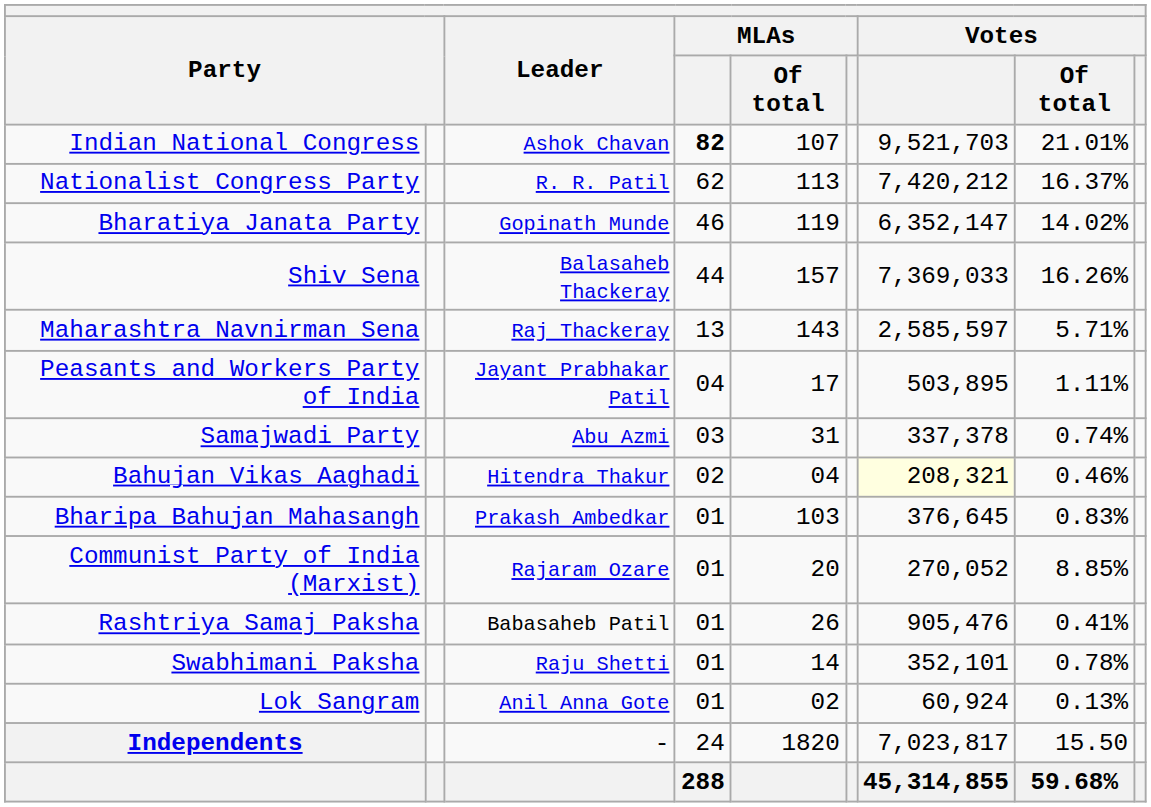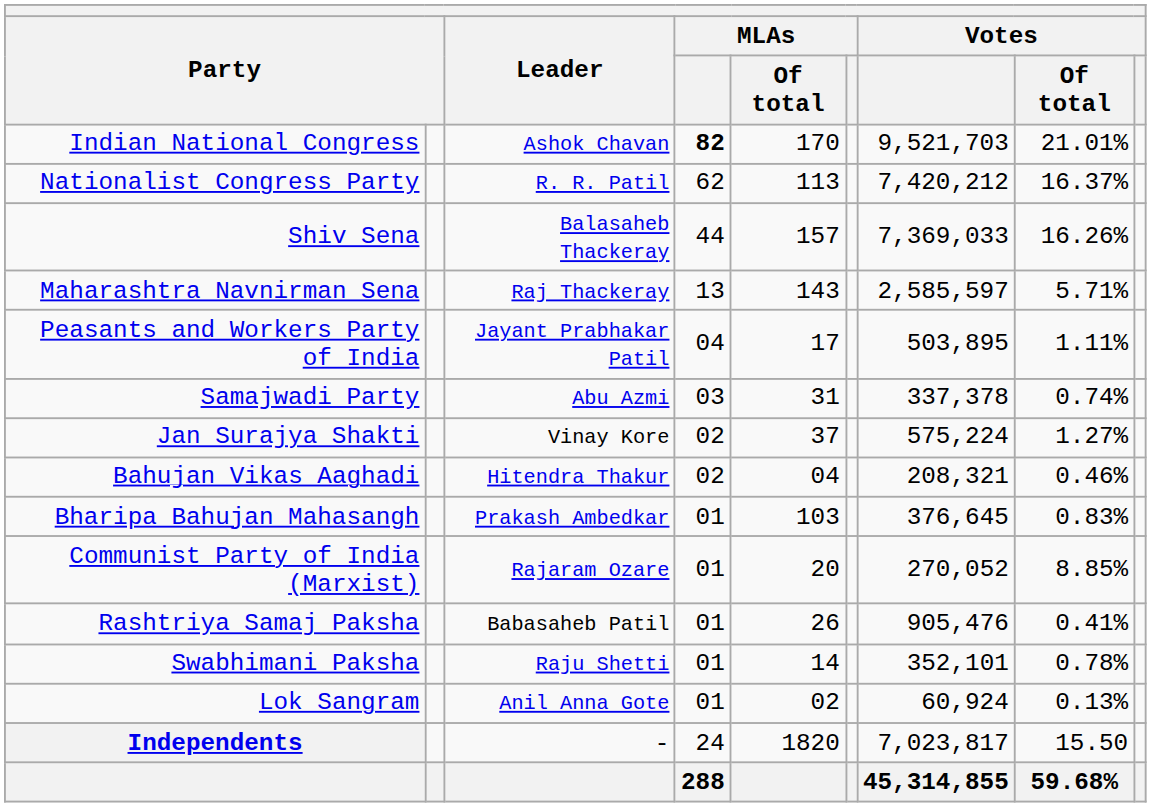(818, 144) 107 -> (818, 144) 170
- row: (259, 223)
+ row: (288, 437)
(958, 477) lightyellow background -> (958, 477) no background
